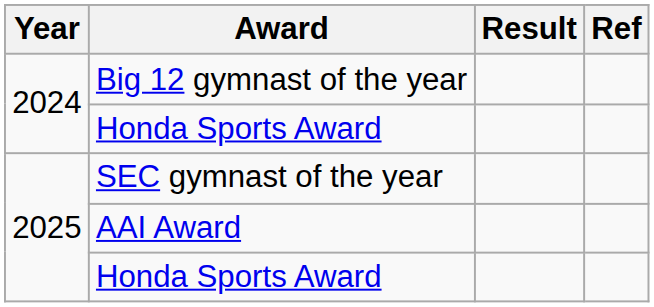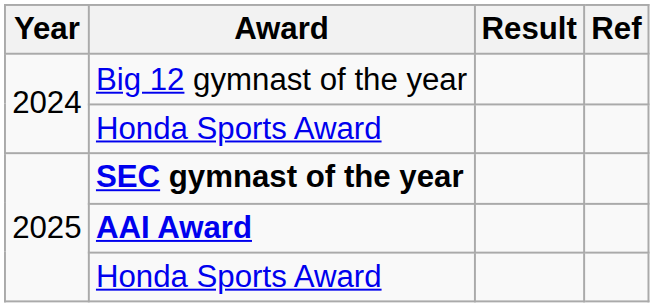(269, 177) normal -> (280, 177) bold
(169, 227) normal -> (174, 227) bold
